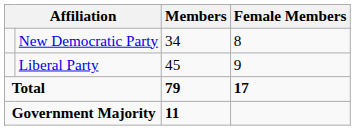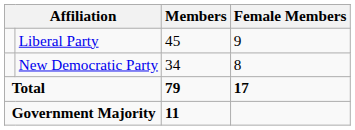rows swapped: (59, 64) <-> (88, 40)
